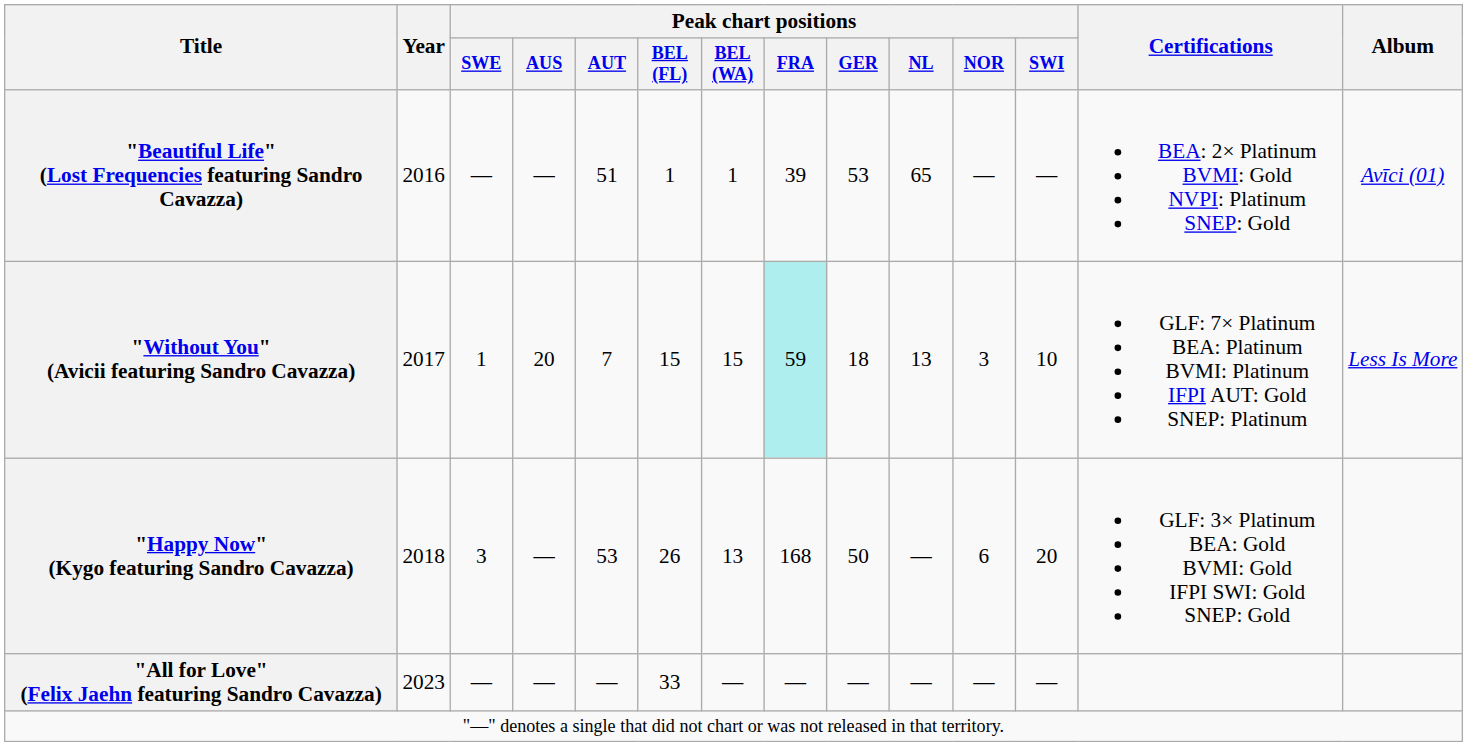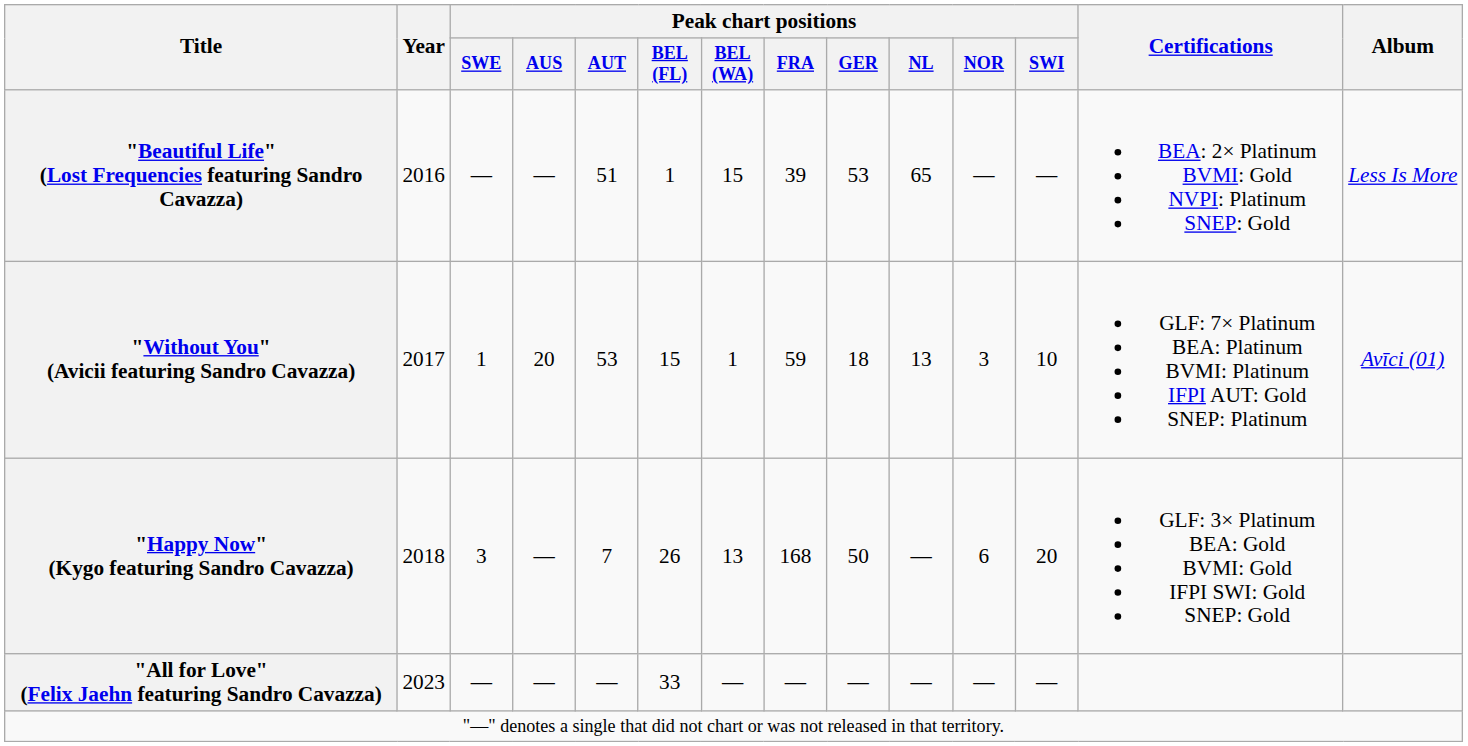(733, 175) 1 -> (733, 175) 15
(1403, 175) Avīci (01) -> (1403, 175) Less Is More
(607, 359) 7 -> (607, 359) 53
(733, 359) 15 -> (733, 359) 1
(795, 359) paleturquoise background -> (795, 359) no background
(1403, 359) Less Is More -> (1403, 359) Avīci (01)
(607, 555) 53 -> (607, 555) 7
